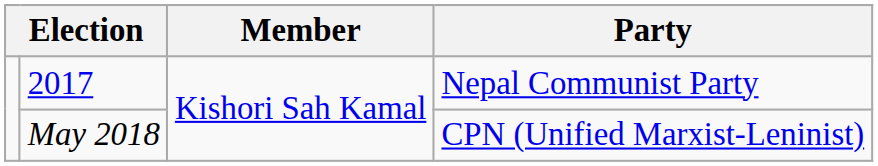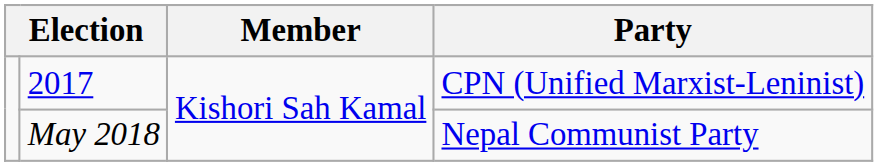(600, 82) Nepal Communist Party -> (653, 82) CPN (Unified Marxist-Leninist)
(653, 134) CPN (Unified Marxist-Leninist) -> (600, 134) Nepal Communist Party
